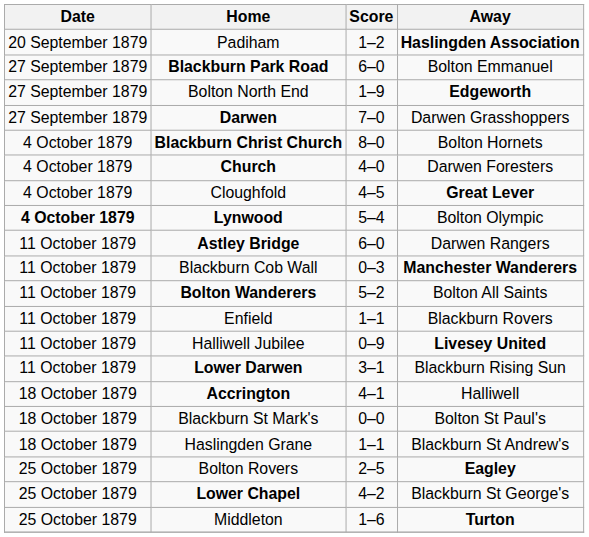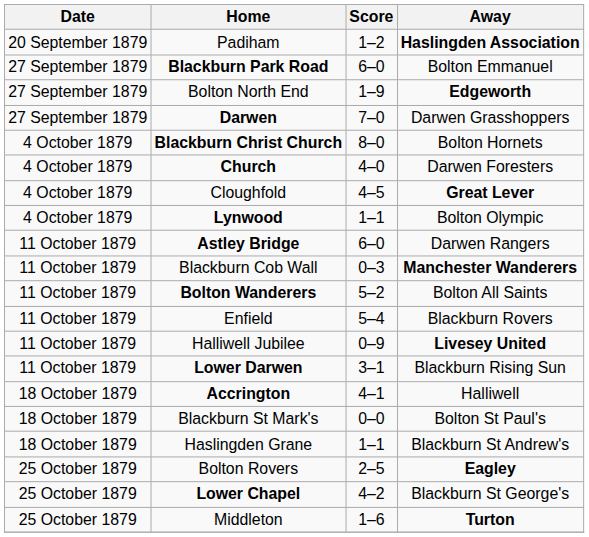(78, 218) bold -> (78, 218) normal
(371, 218) 5–4 -> (371, 218) 1–1
(371, 318) 1–1 -> (371, 318) 5–4
